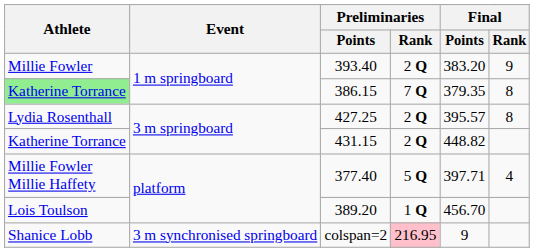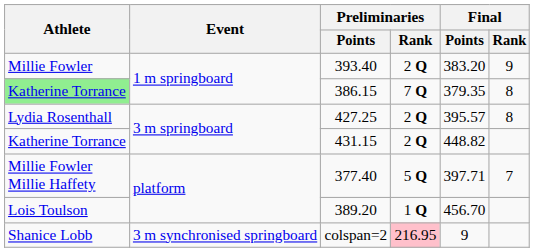(509, 176) 4 -> (509, 176) 7
